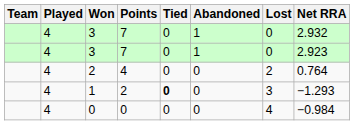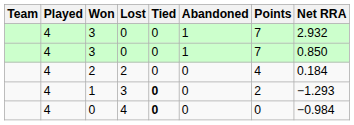columns swapped: (279, 14) <-> (139, 14)
(312, 52) 2.923 -> (312, 52) 0.850
(312, 71) 0.764 -> (312, 71) 0.184
(166, 110) normal -> (155, 110) bold
